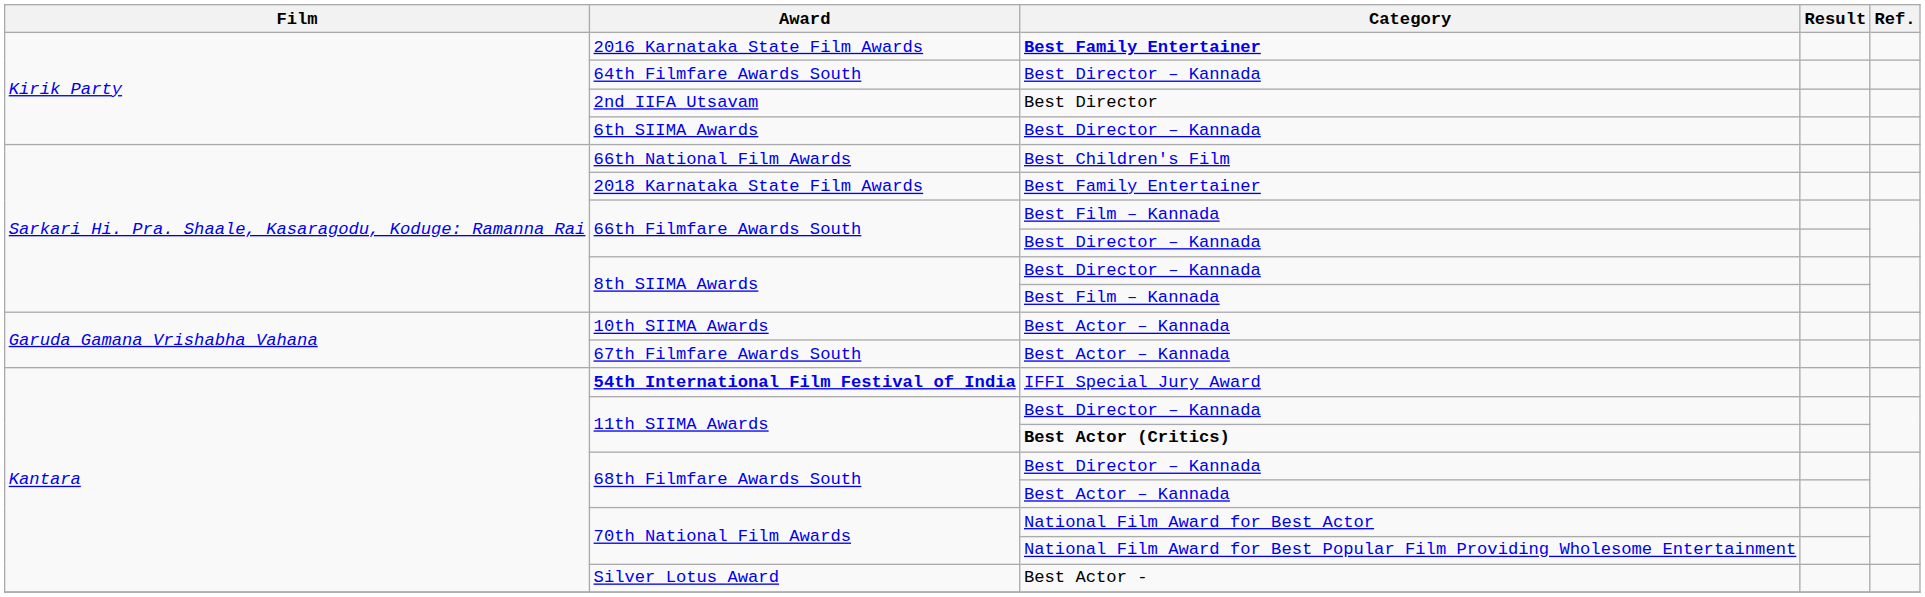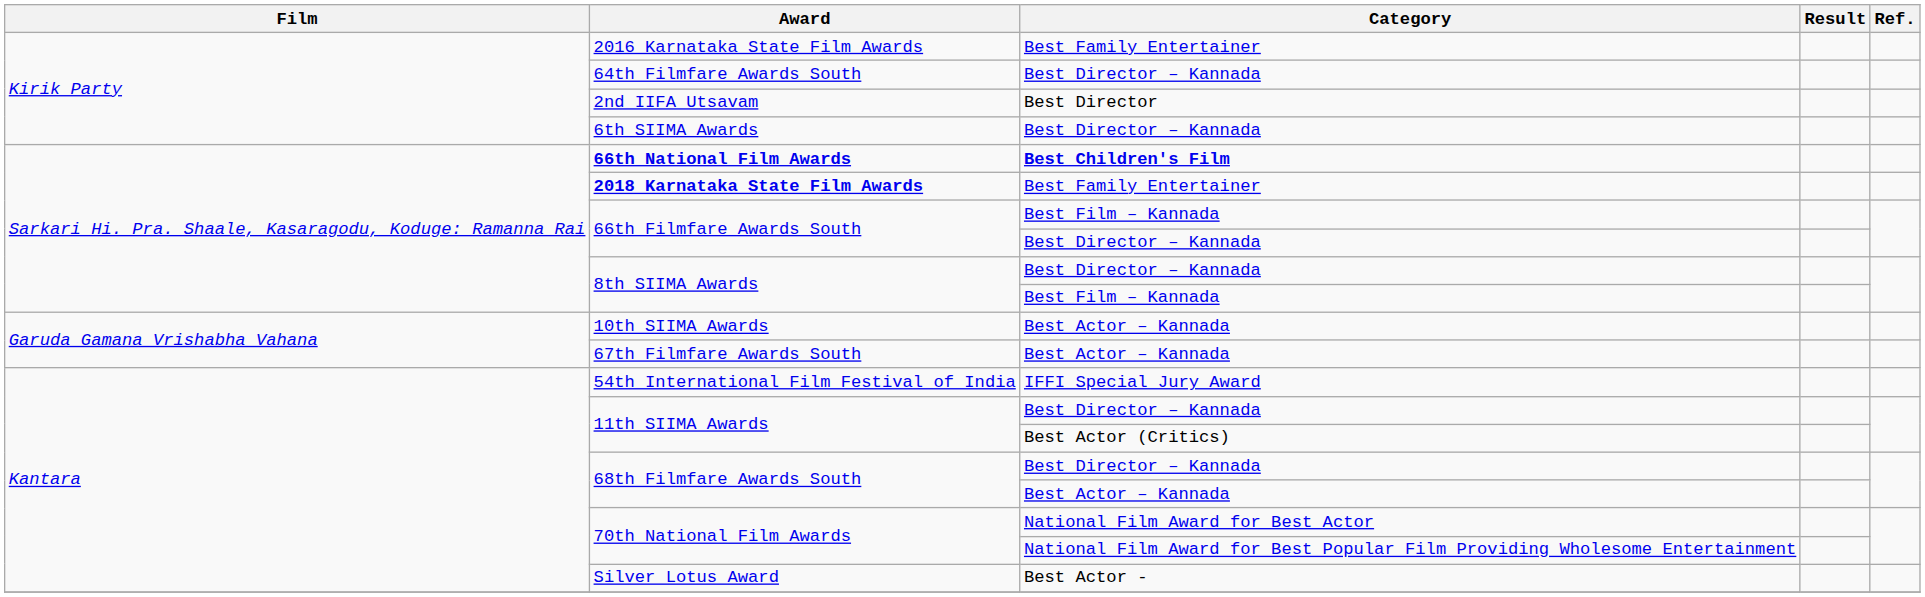(1142, 47) bold -> (1142, 47) normal
(722, 158) normal -> (722, 158) bold
(1127, 158) normal -> (1127, 158) bold
(758, 186) normal -> (758, 186) bold
(805, 382) bold -> (805, 382) normal
(1127, 438) bold -> (1127, 438) normal
